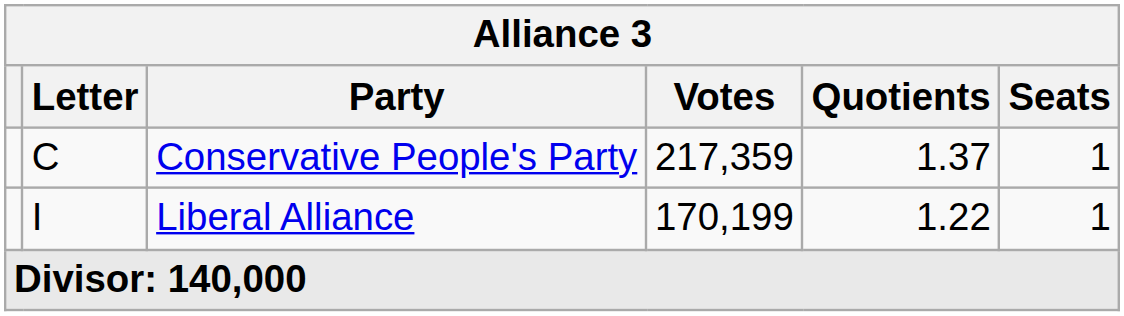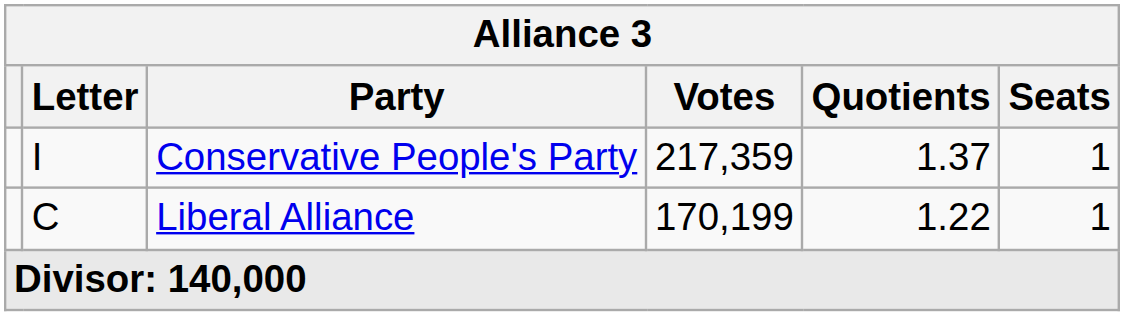(46, 156) C -> (37, 156) I
(37, 217) I -> (46, 217) C
